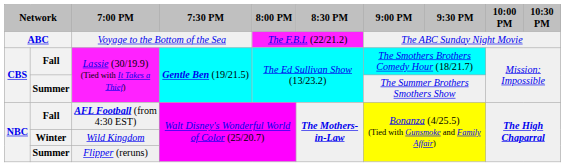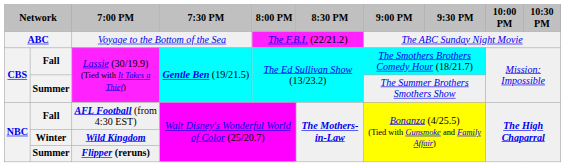(116, 137) normal -> (116, 137) bold
(116, 153) normal -> (116, 153) bold
